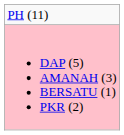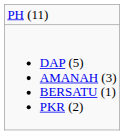(62, 85) pink background -> (62, 85) no background
